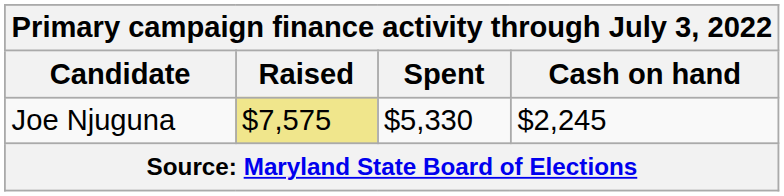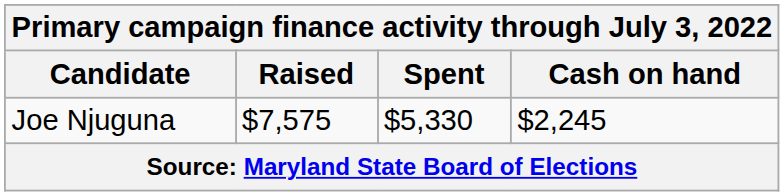(287, 119) khaki background -> (287, 119) no background
